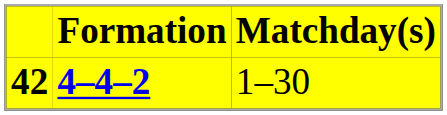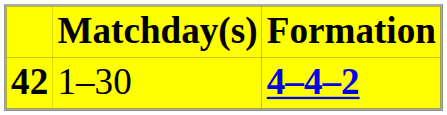columns swapped: (142, 31) <-> (336, 31)
